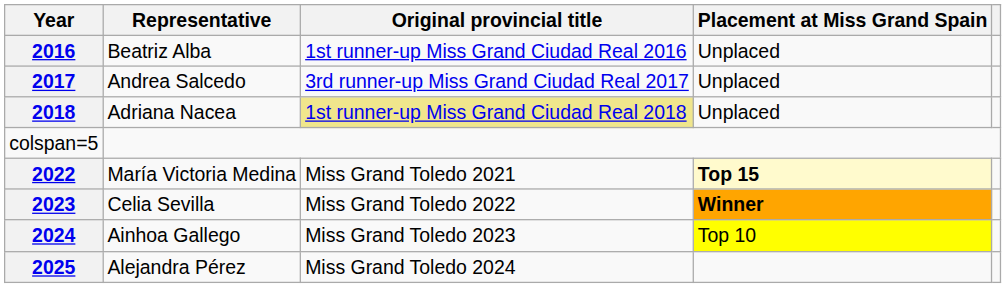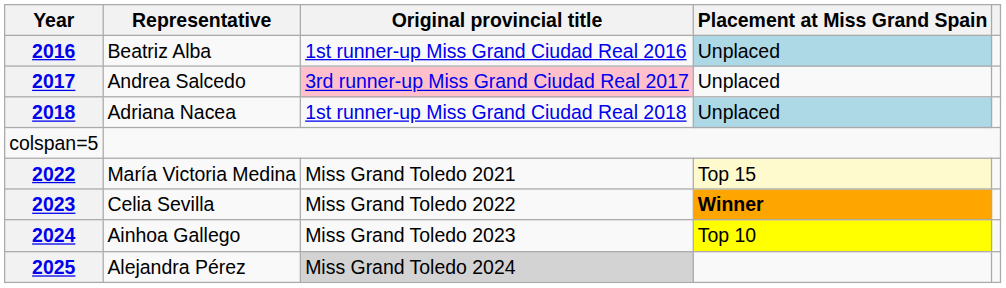(739, 51) no background -> (739, 51) lightblue background
(497, 82) no background -> (497, 82) pink background
(496, 113) khaki background -> (496, 113) no background
(739, 113) no background -> (739, 113) lightblue background
(728, 174) bold -> (727, 174) normal
(410, 267) no background -> (410, 267) lightgrey background
